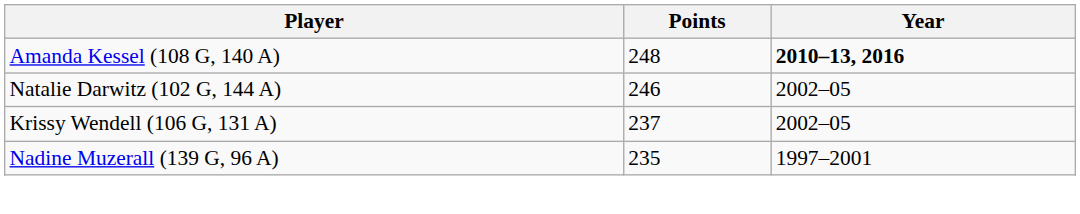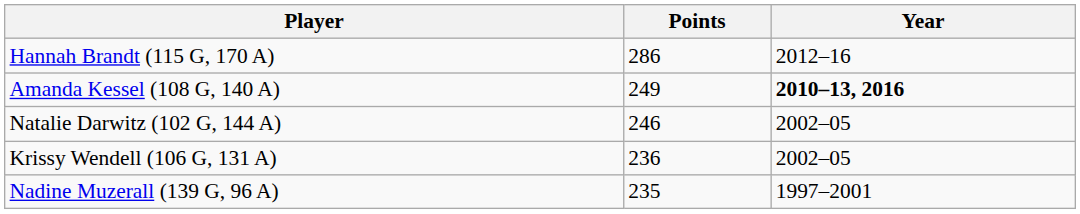+ row: (142, 55)
(644, 55) 248 -> (644, 89) 249
(644, 123) 237 -> (644, 157) 236
